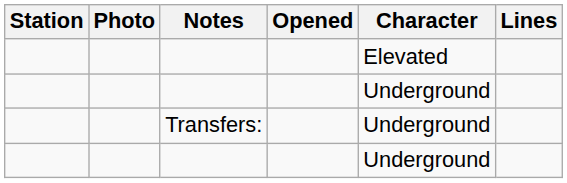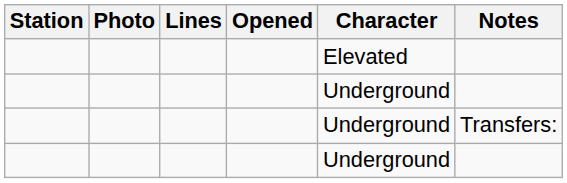columns swapped: (529, 21) <-> (214, 21)
